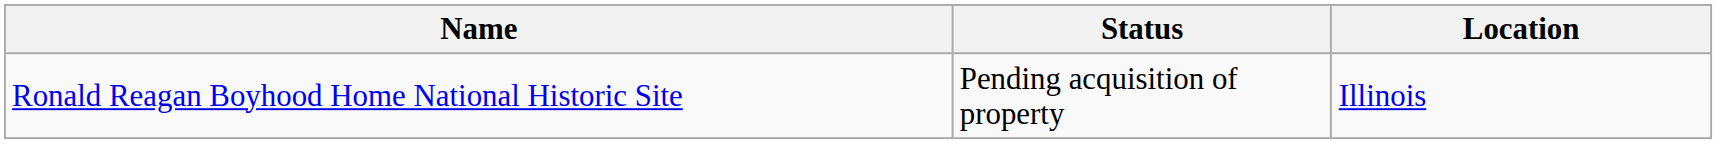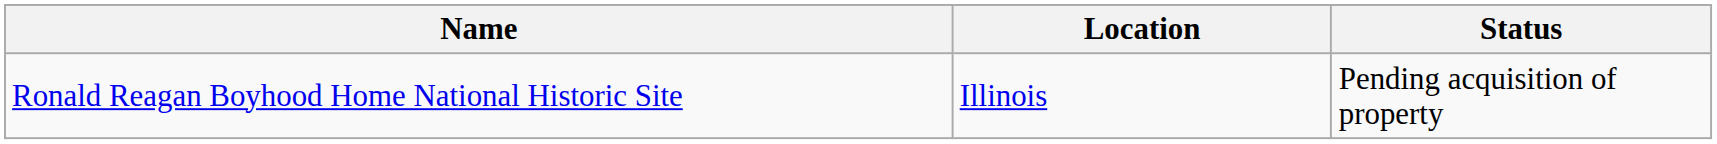columns swapped: (1521, 28) <-> (1142, 28)
